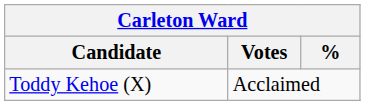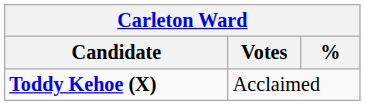(80, 84) normal -> (83, 84) bold
